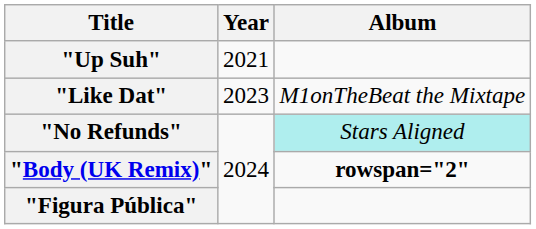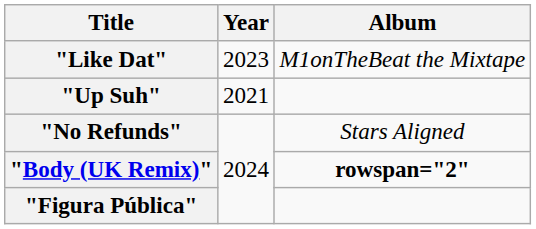rows swapped: (111, 59) <-> (111, 95)
(402, 132) paleturquoise background -> (402, 132) no background
